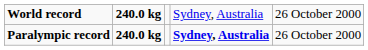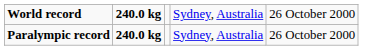(221, 34) bold -> (218, 34) normal
